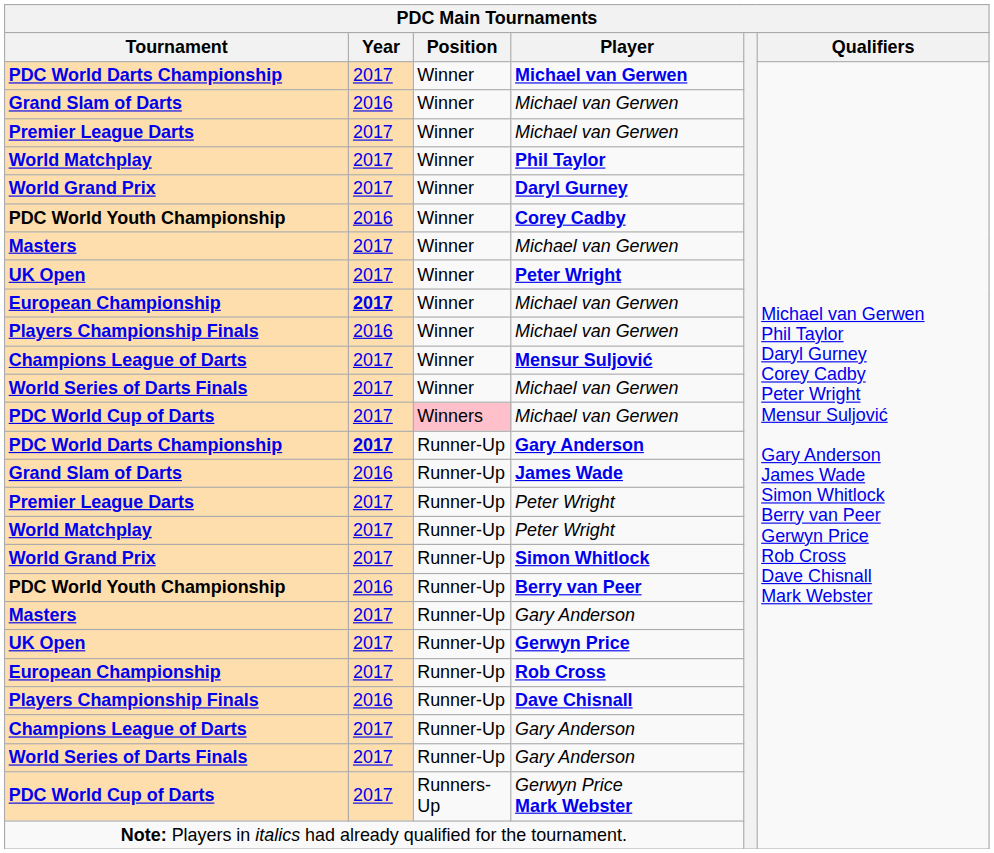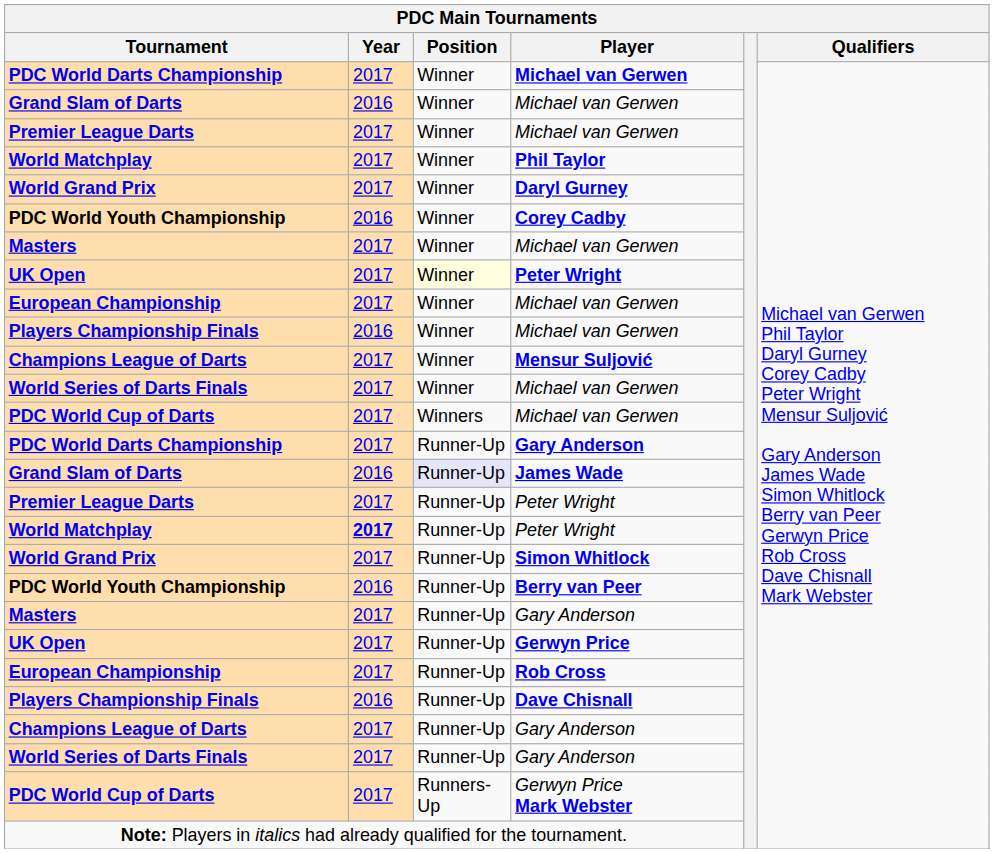(446, 274) no background -> (446, 274) lightyellow background
(373, 302) bold -> (373, 302) normal
(450, 416) pink background -> (450, 416) no background
(373, 445) bold -> (373, 445) normal
(461, 473) no background -> (461, 473) lavender background
(373, 530) normal -> (373, 530) bold
